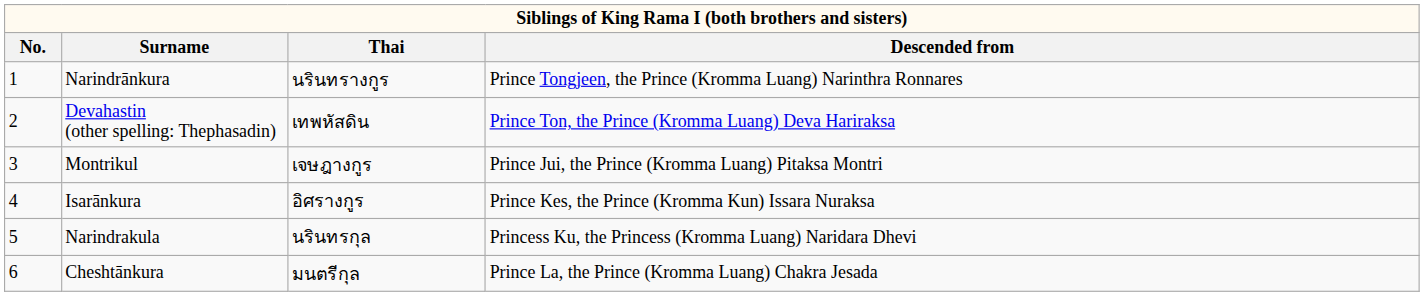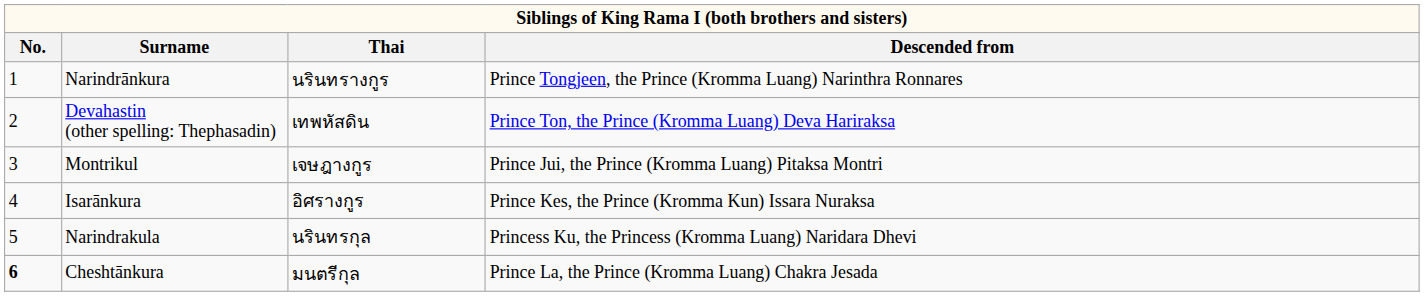(13, 273) normal -> (13, 273) bold
